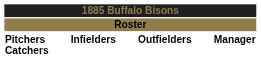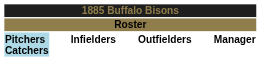(27, 45) no background -> (27, 45) lightblue background
